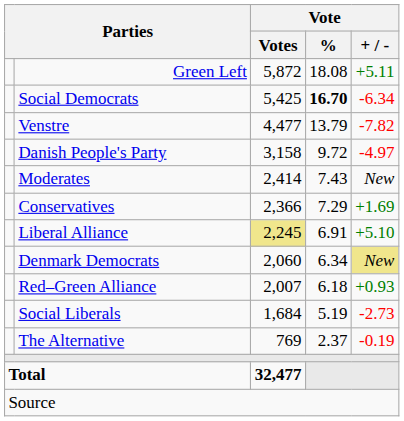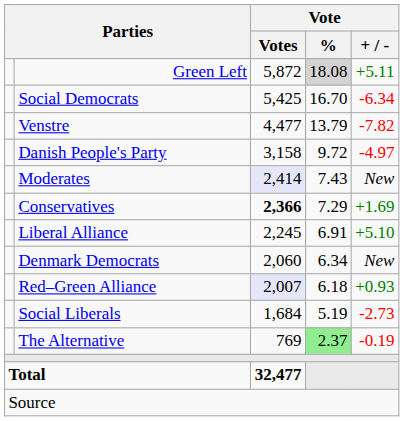(328, 71) no background -> (328, 71) lightgrey background
(328, 98) bold -> (328, 98) normal
(282, 179) no background -> (282, 179) lavender background
(282, 206) normal -> (282, 206) bold
(282, 233) khaki background -> (282, 233) no background
(379, 260) khaki background -> (379, 260) no background
(282, 286) no background -> (282, 286) lavender background
(333, 340) no background -> (333, 340) lightgreen background
